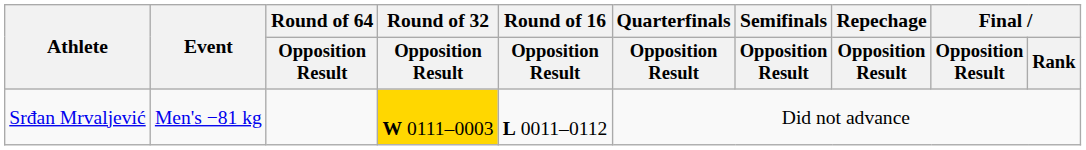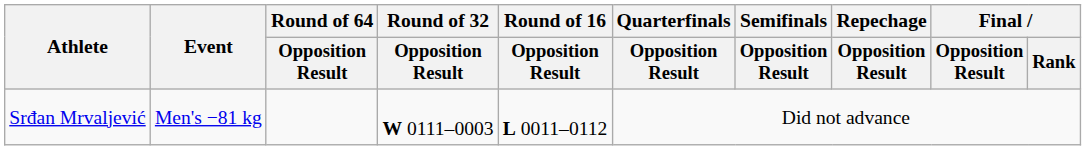(438, 128) gold background -> (438, 128) no background
